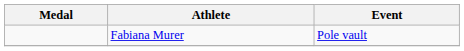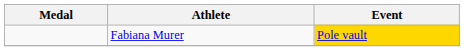(342, 35) no background -> (342, 35) gold background
